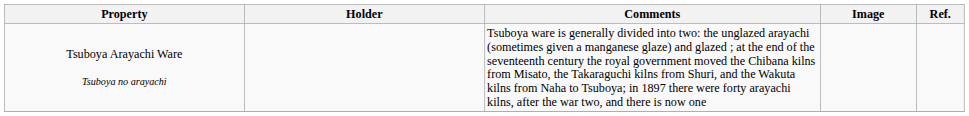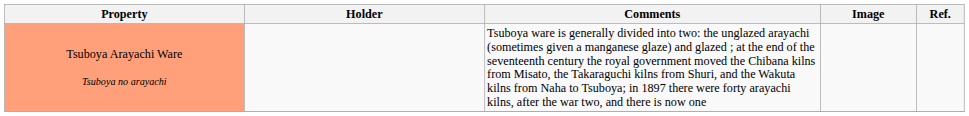(124, 67) no background -> (124, 67) lightsalmon background
